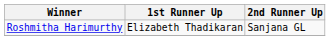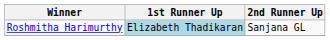(185, 28) no background -> (185, 28) lightblue background
